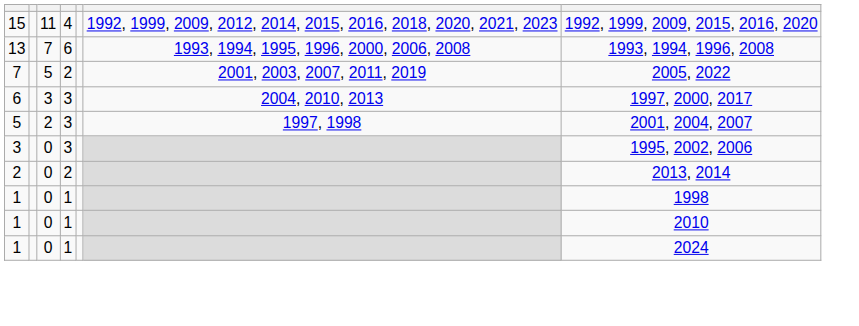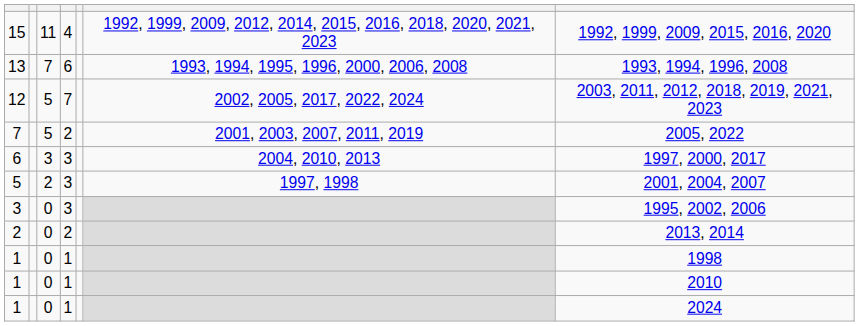+ row: (17, 100)
